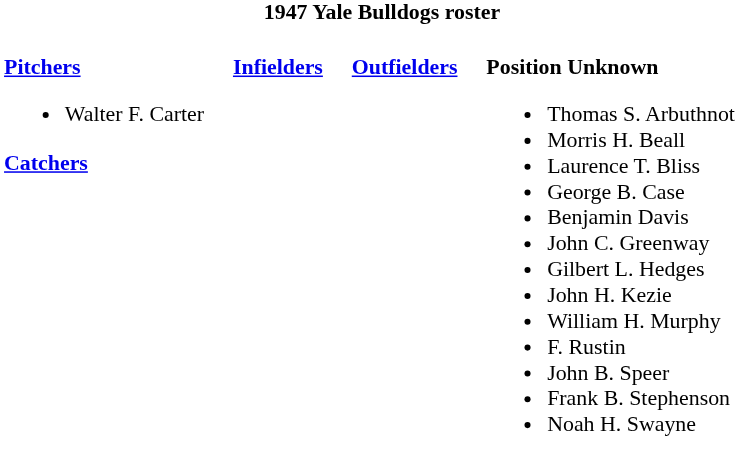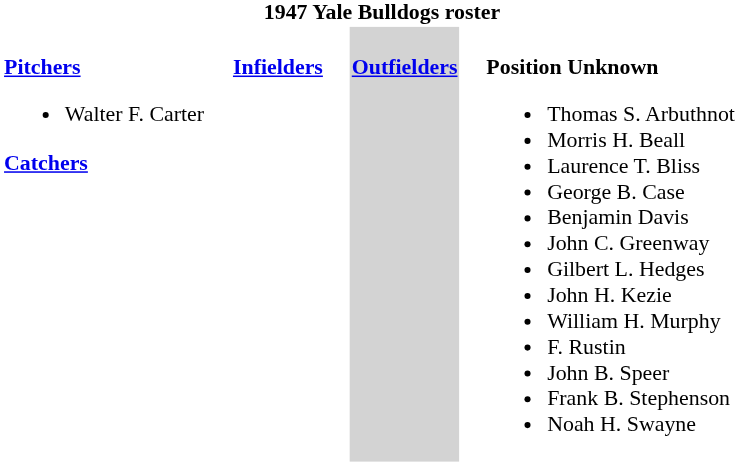(405, 66) no background -> (405, 66) lightgrey background
